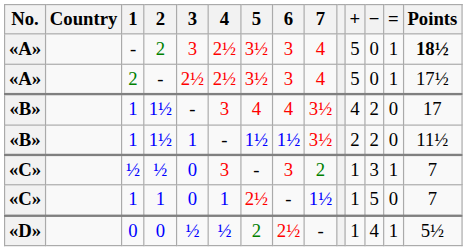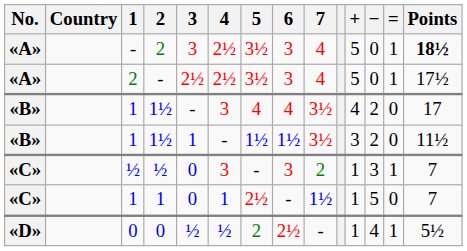(355, 139) 2 -> (355, 139) 3
